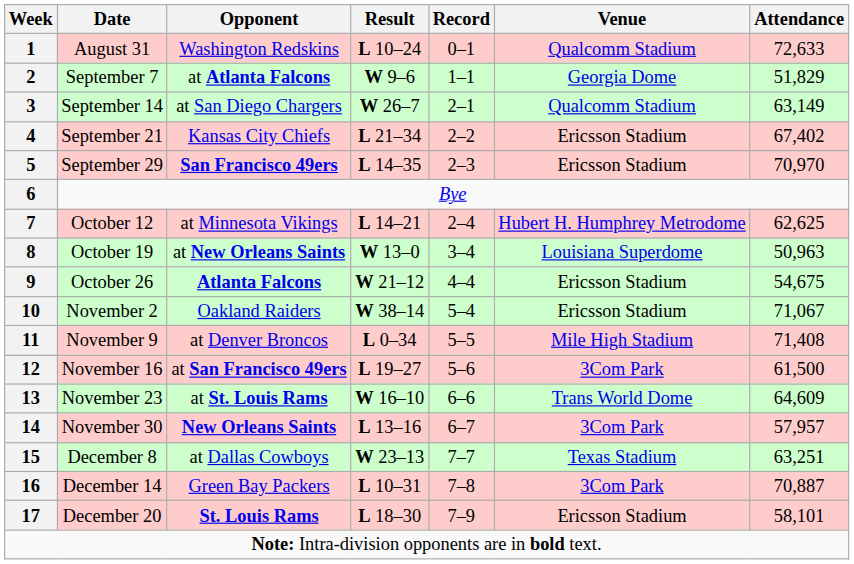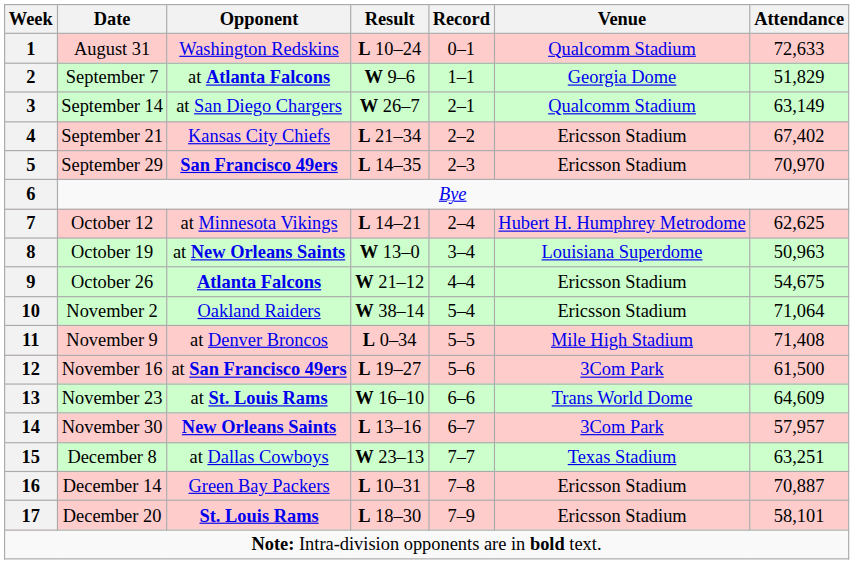(799, 310) 71,067 -> (799, 310) 71,064
(622, 485) 3Com Park -> (622, 485) Ericsson Stadium
